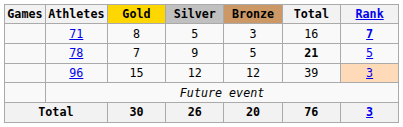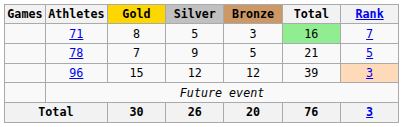(311, 34) no background -> (311, 34) lightgreen background
(370, 34) bold -> (370, 34) normal
(311, 53) bold -> (311, 53) normal
